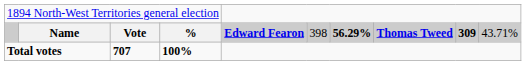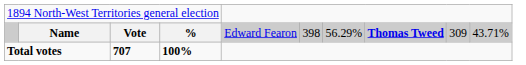(264, 32) bold -> (261, 32) normal
(352, 32) bold -> (344, 32) normal
(467, 32) bold -> (458, 32) normal
